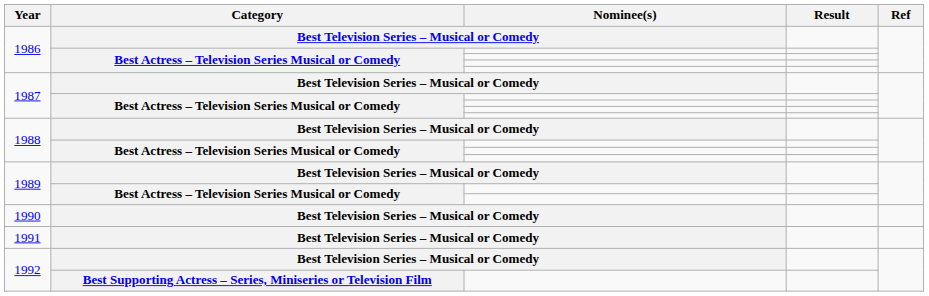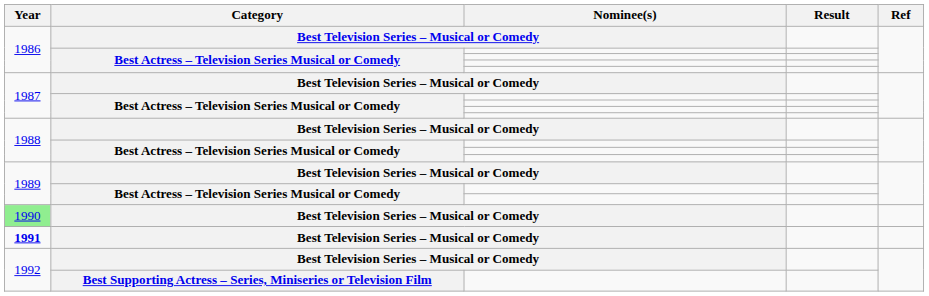(27, 216) no background -> (27, 216) lightgreen background
(27, 237) normal -> (27, 237) bold
